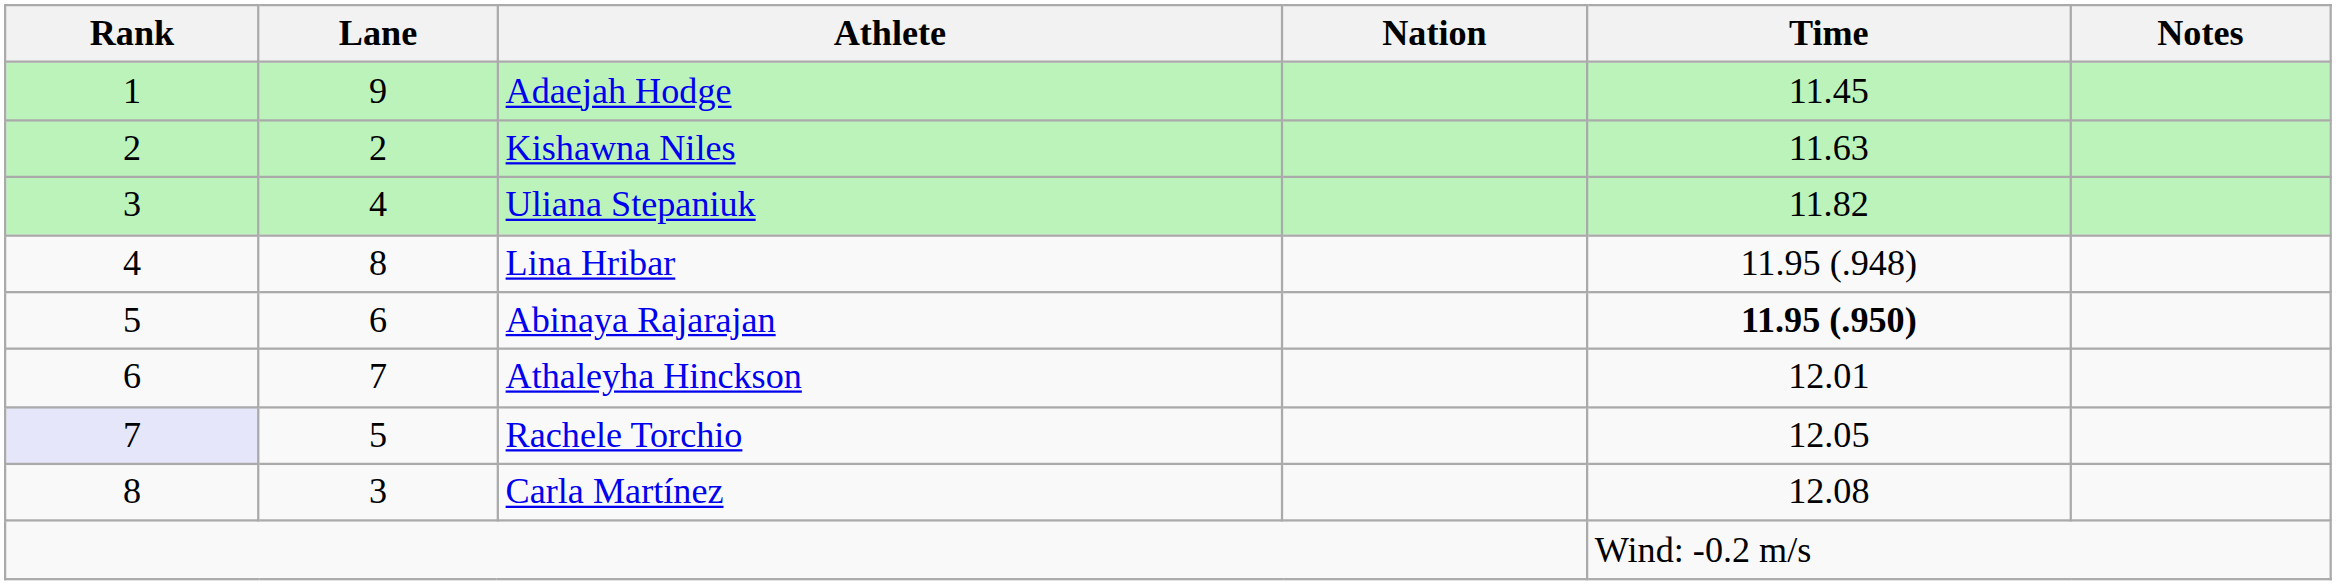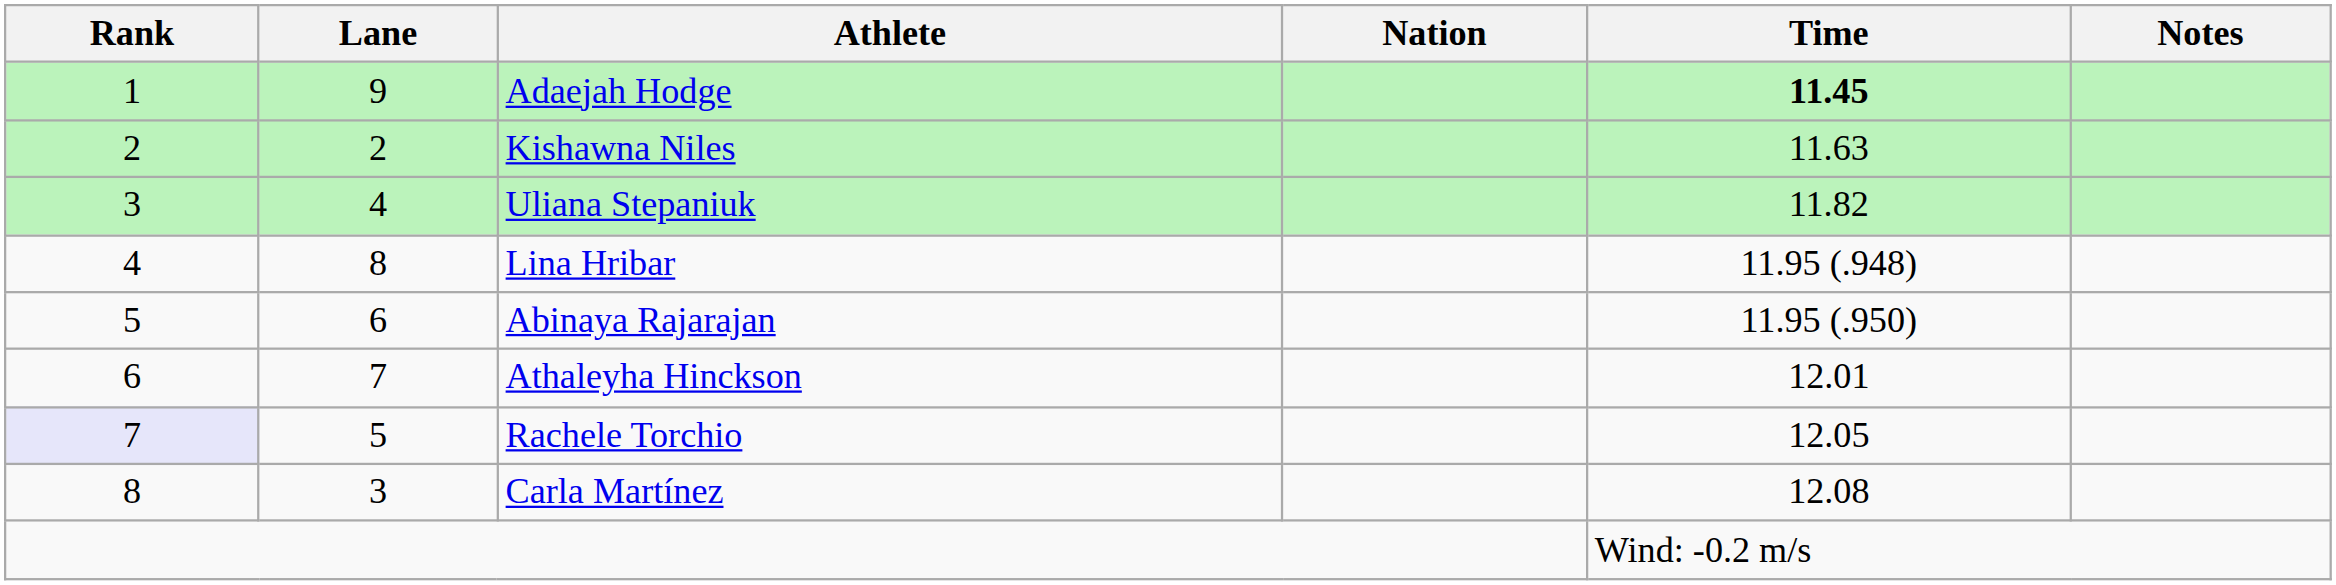(1829, 90) normal -> (1829, 90) bold
(1829, 319) bold -> (1829, 319) normal
